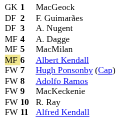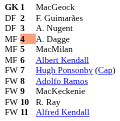(11, 7) normal -> (12, 7) bold
(22, 39) no background -> (22, 39) lightsalmon background
(11, 60) khaki background -> (11, 60) no background
